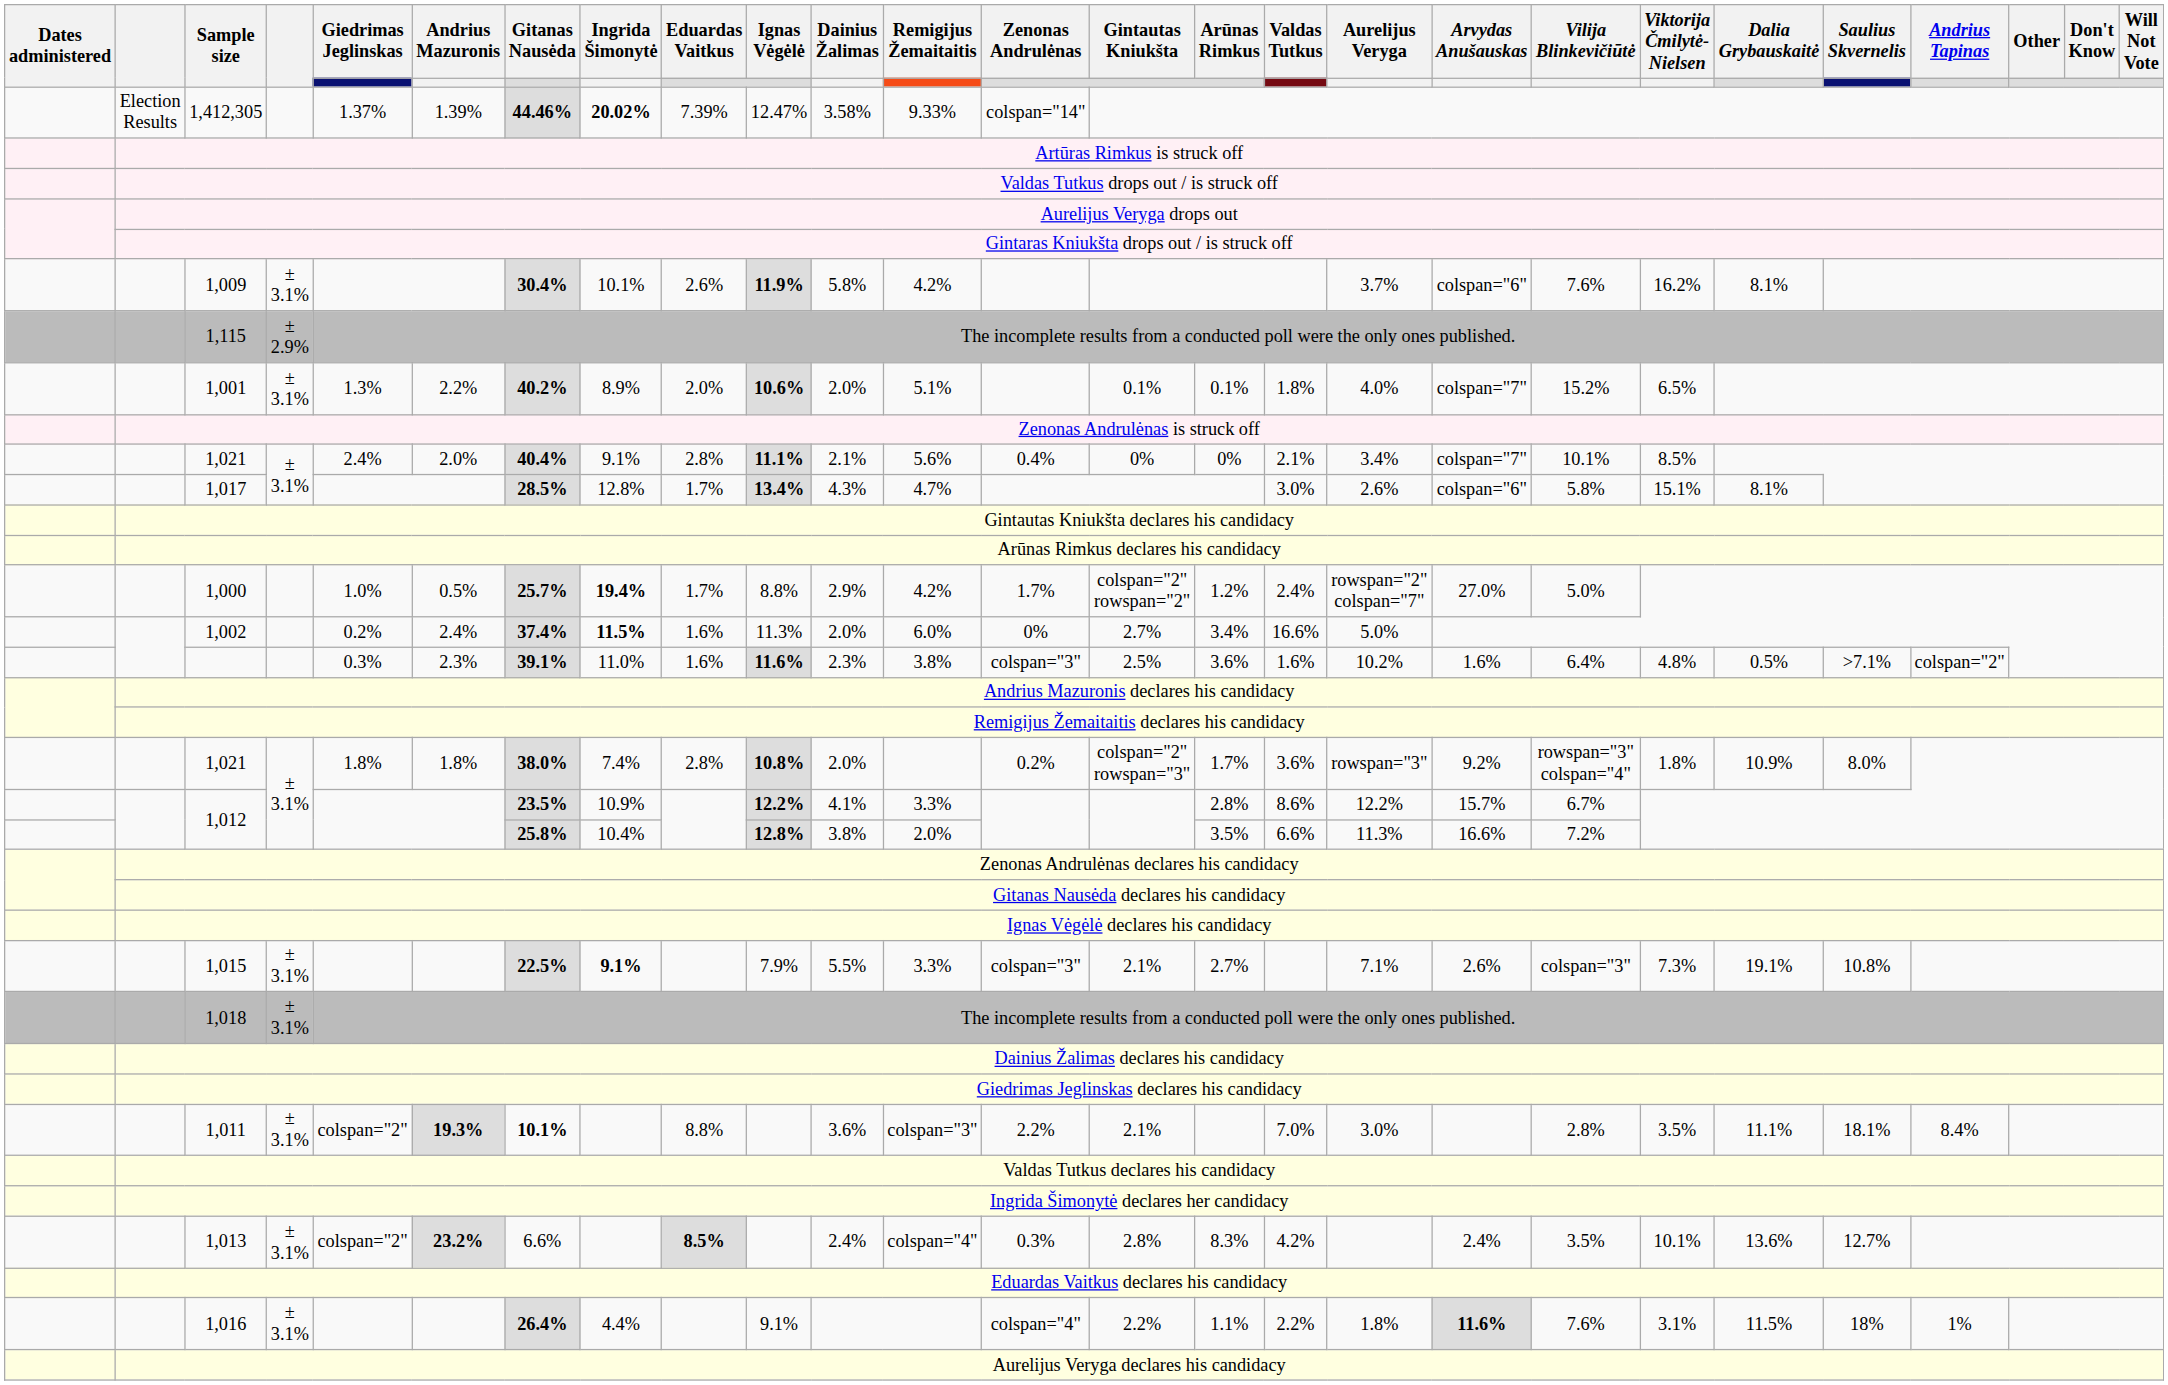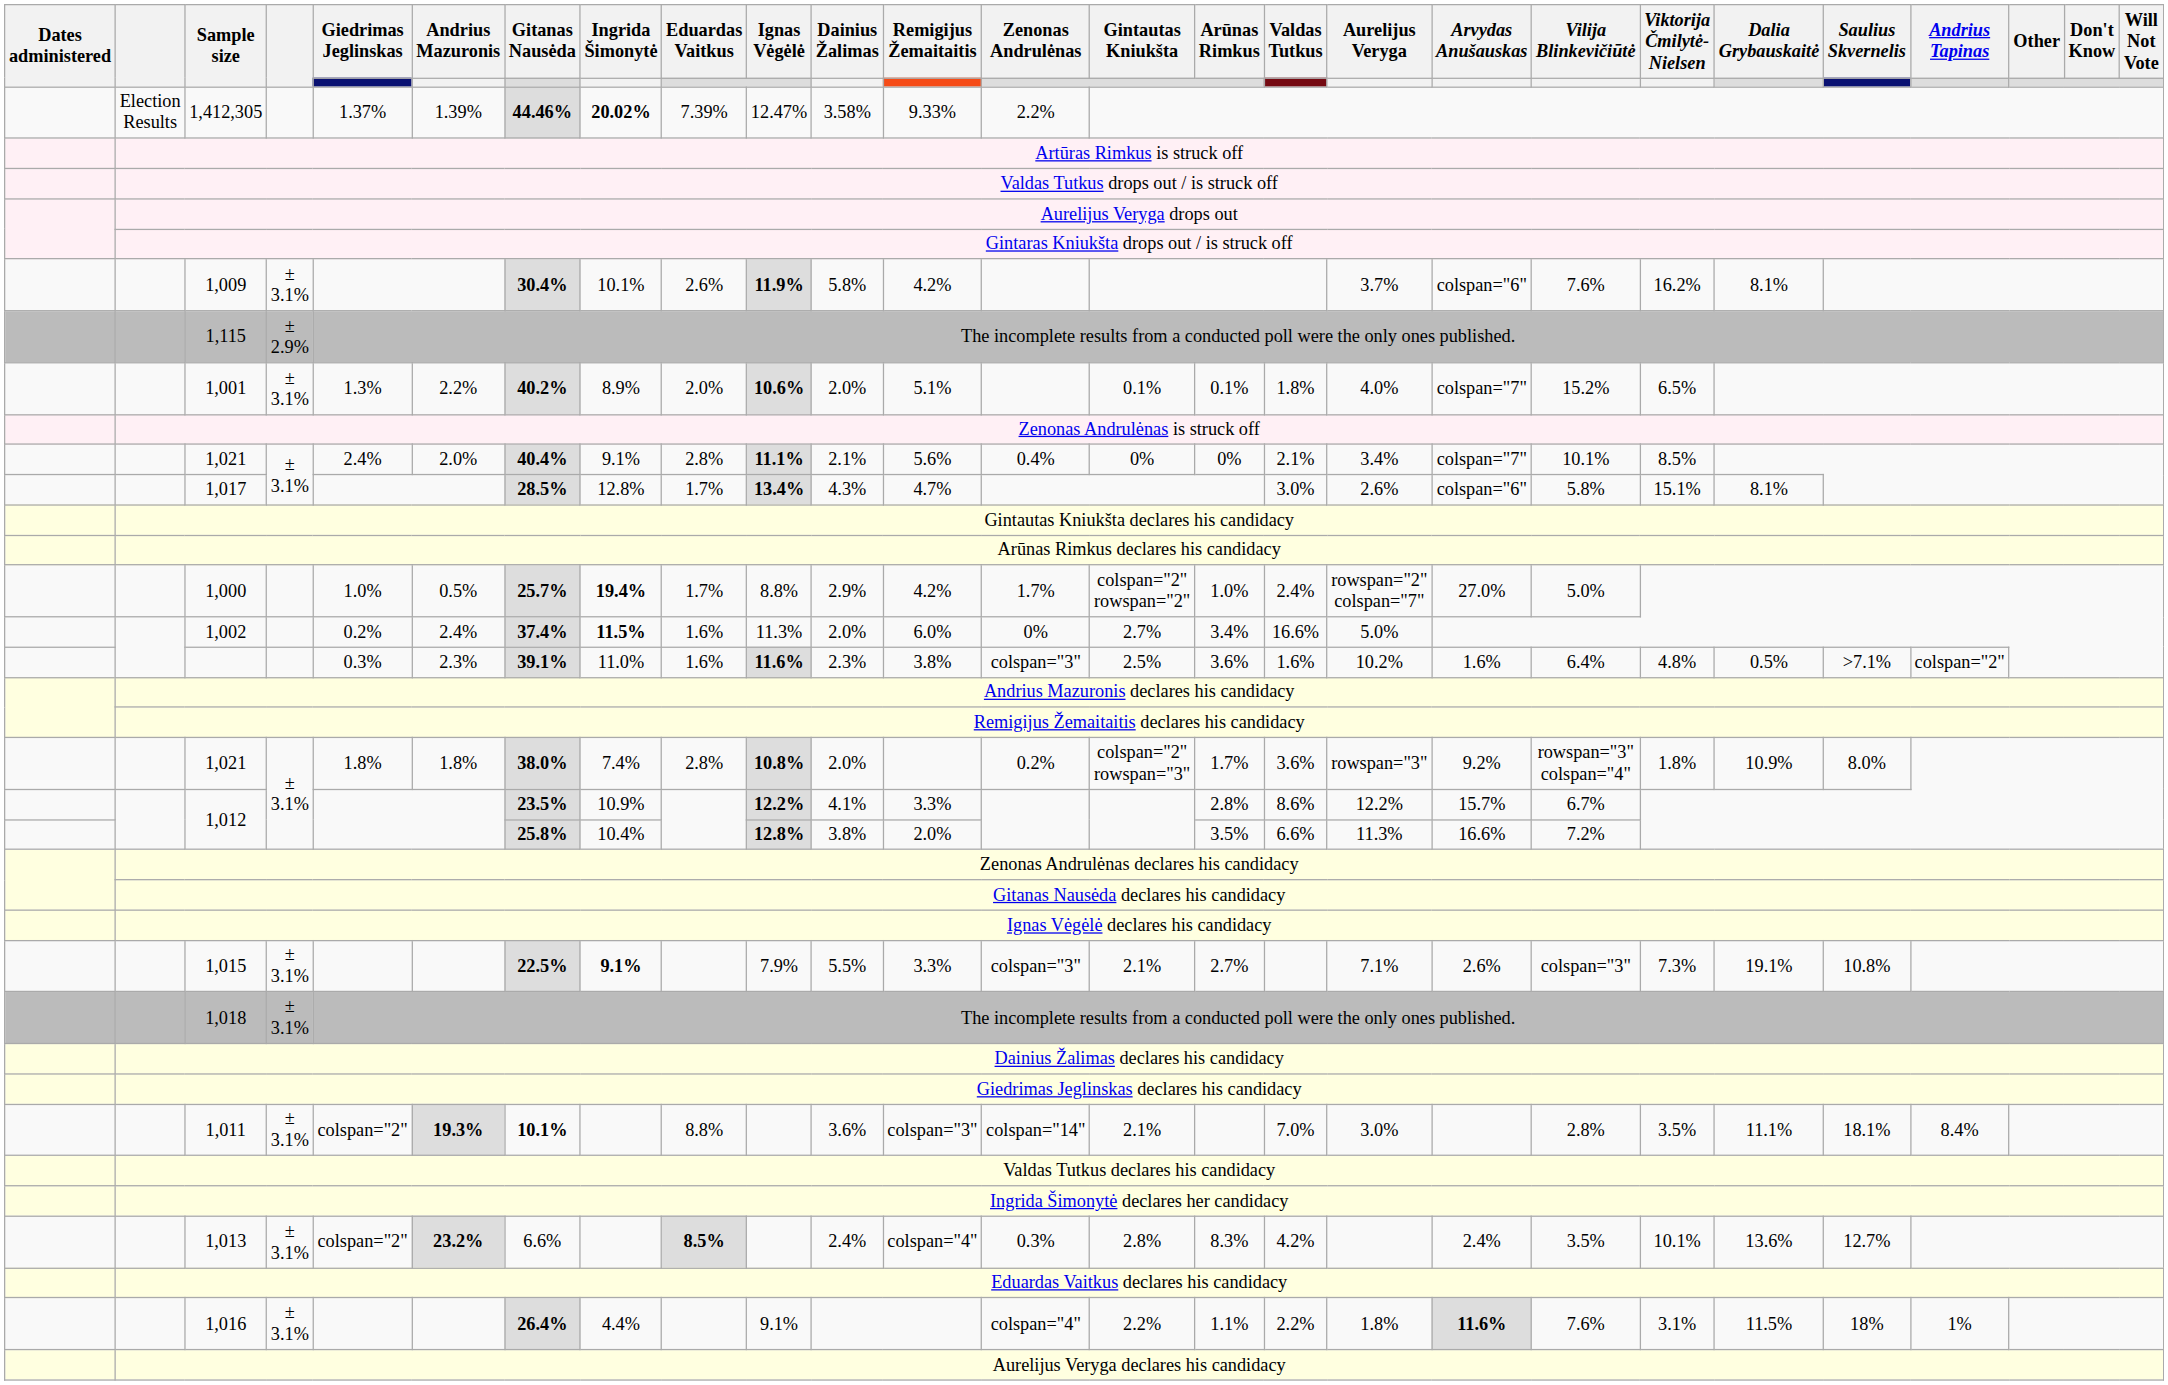(1036, 112) colspan="14" -> (1036, 112) 2.2%
(1229, 591) 1.2% -> (1229, 591) 1.0%
(1036, 1129) 2.2% -> (1036, 1129) colspan="14"
